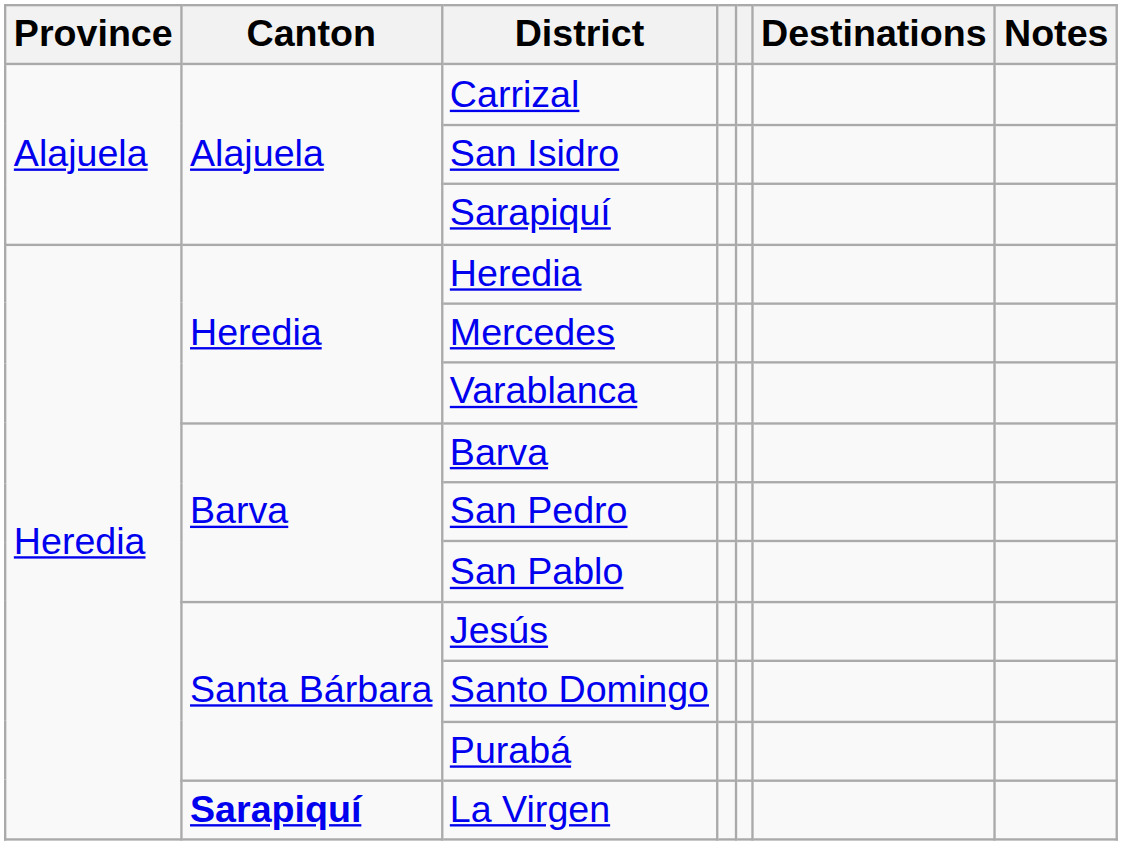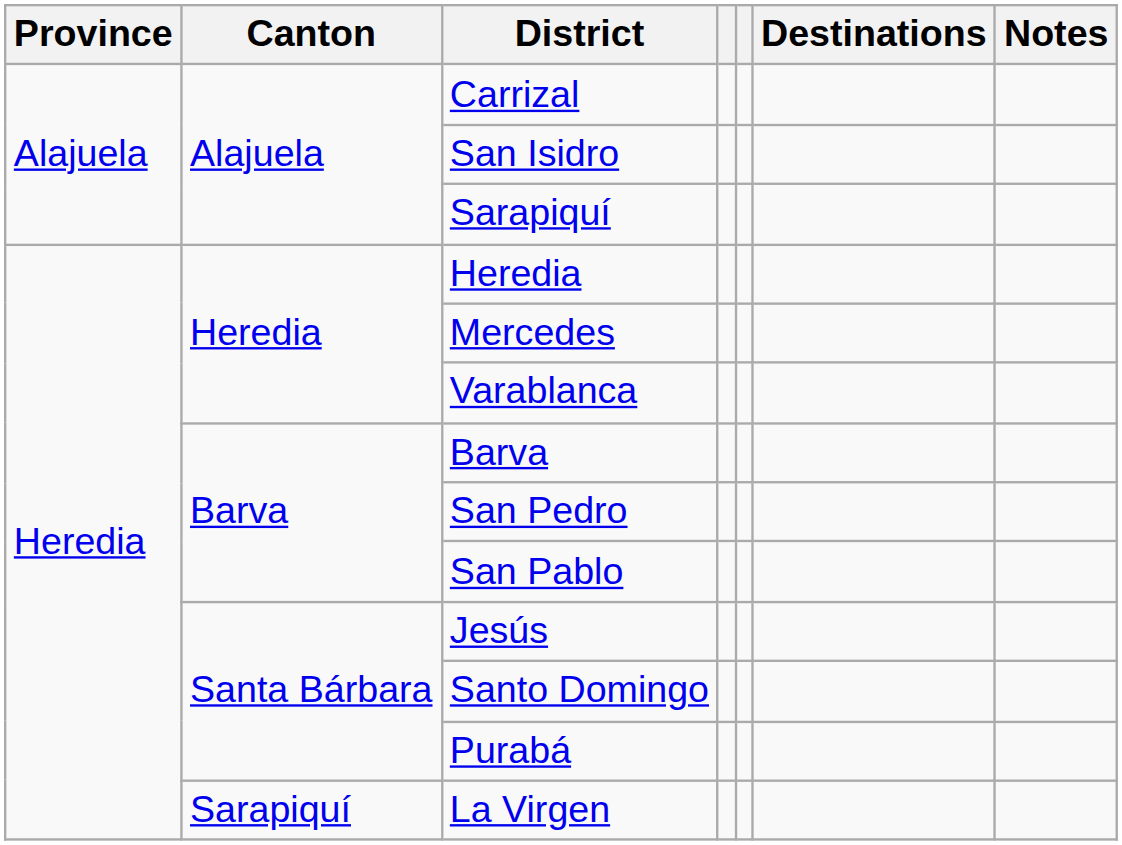(276, 809) bold -> (271, 809) normal
